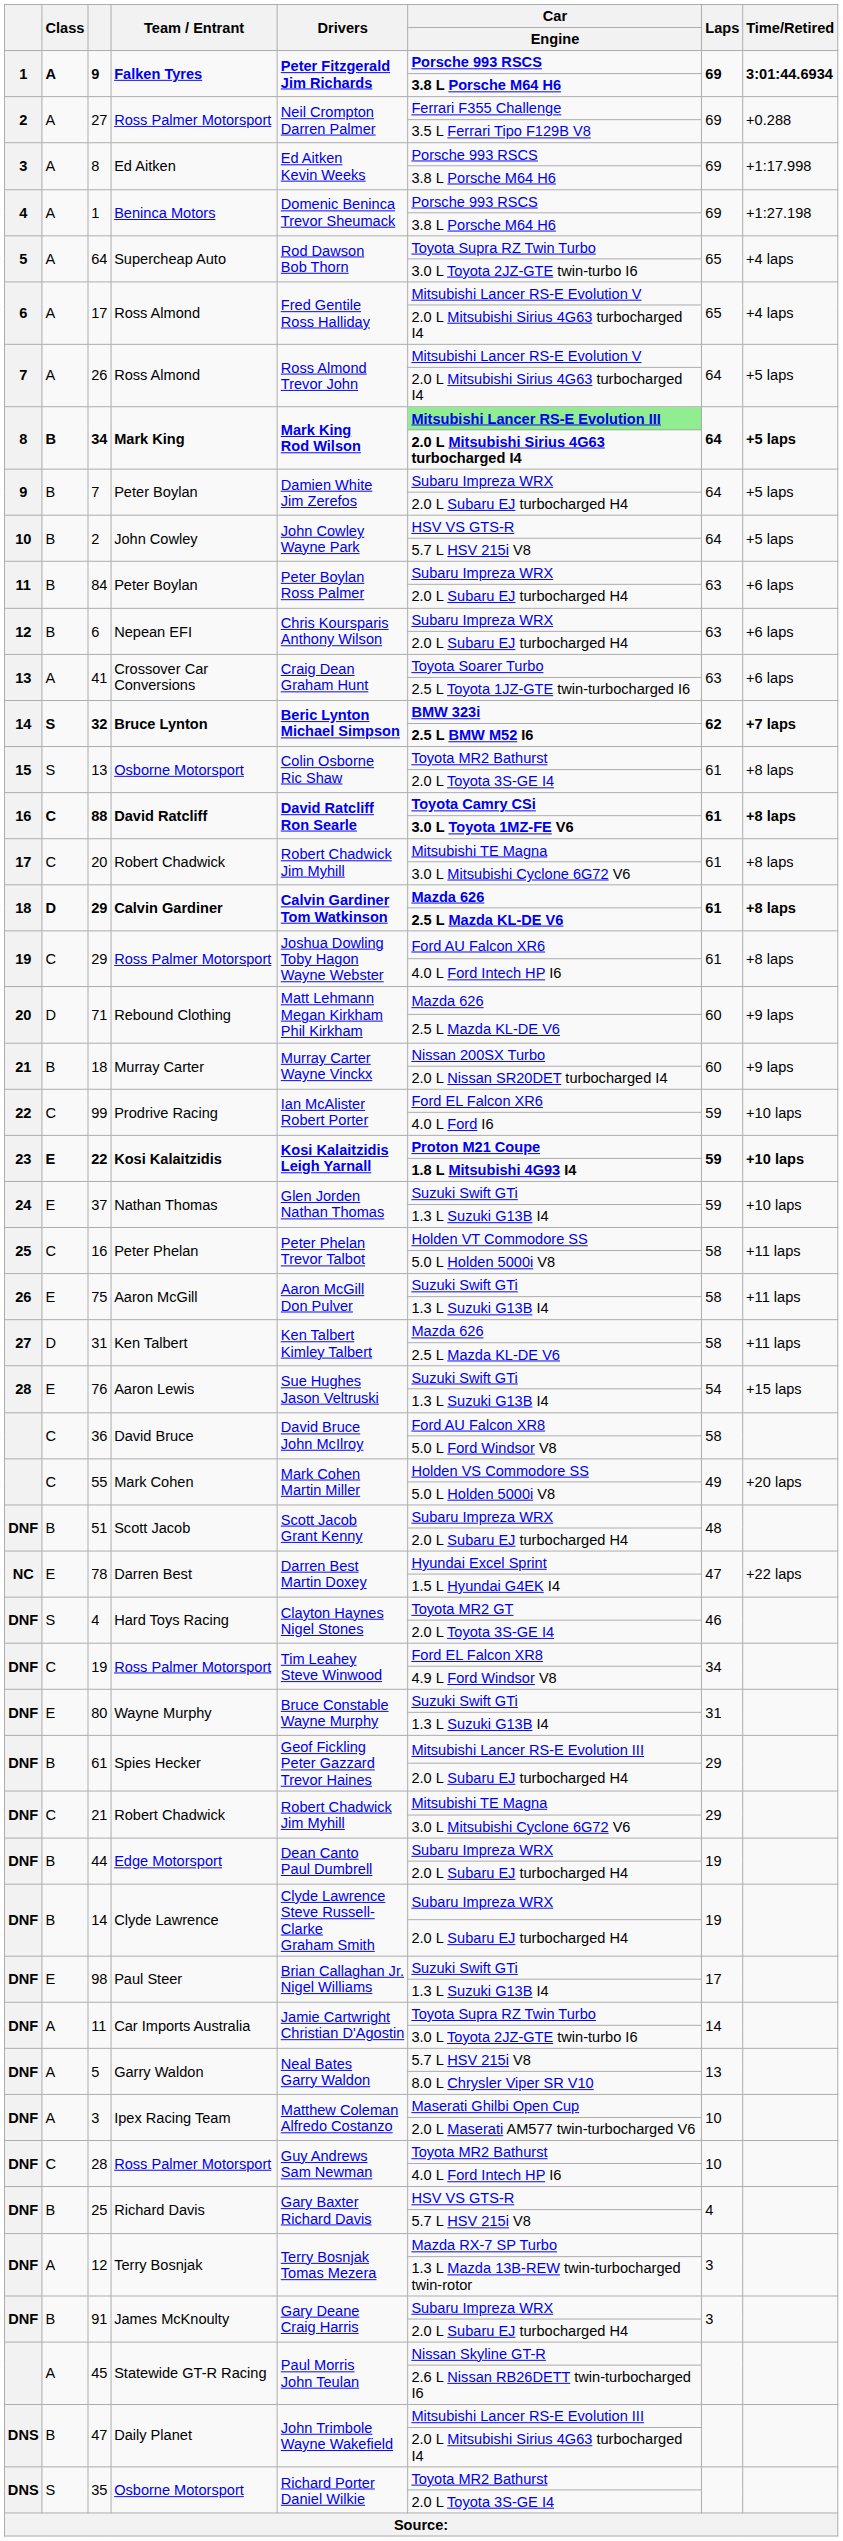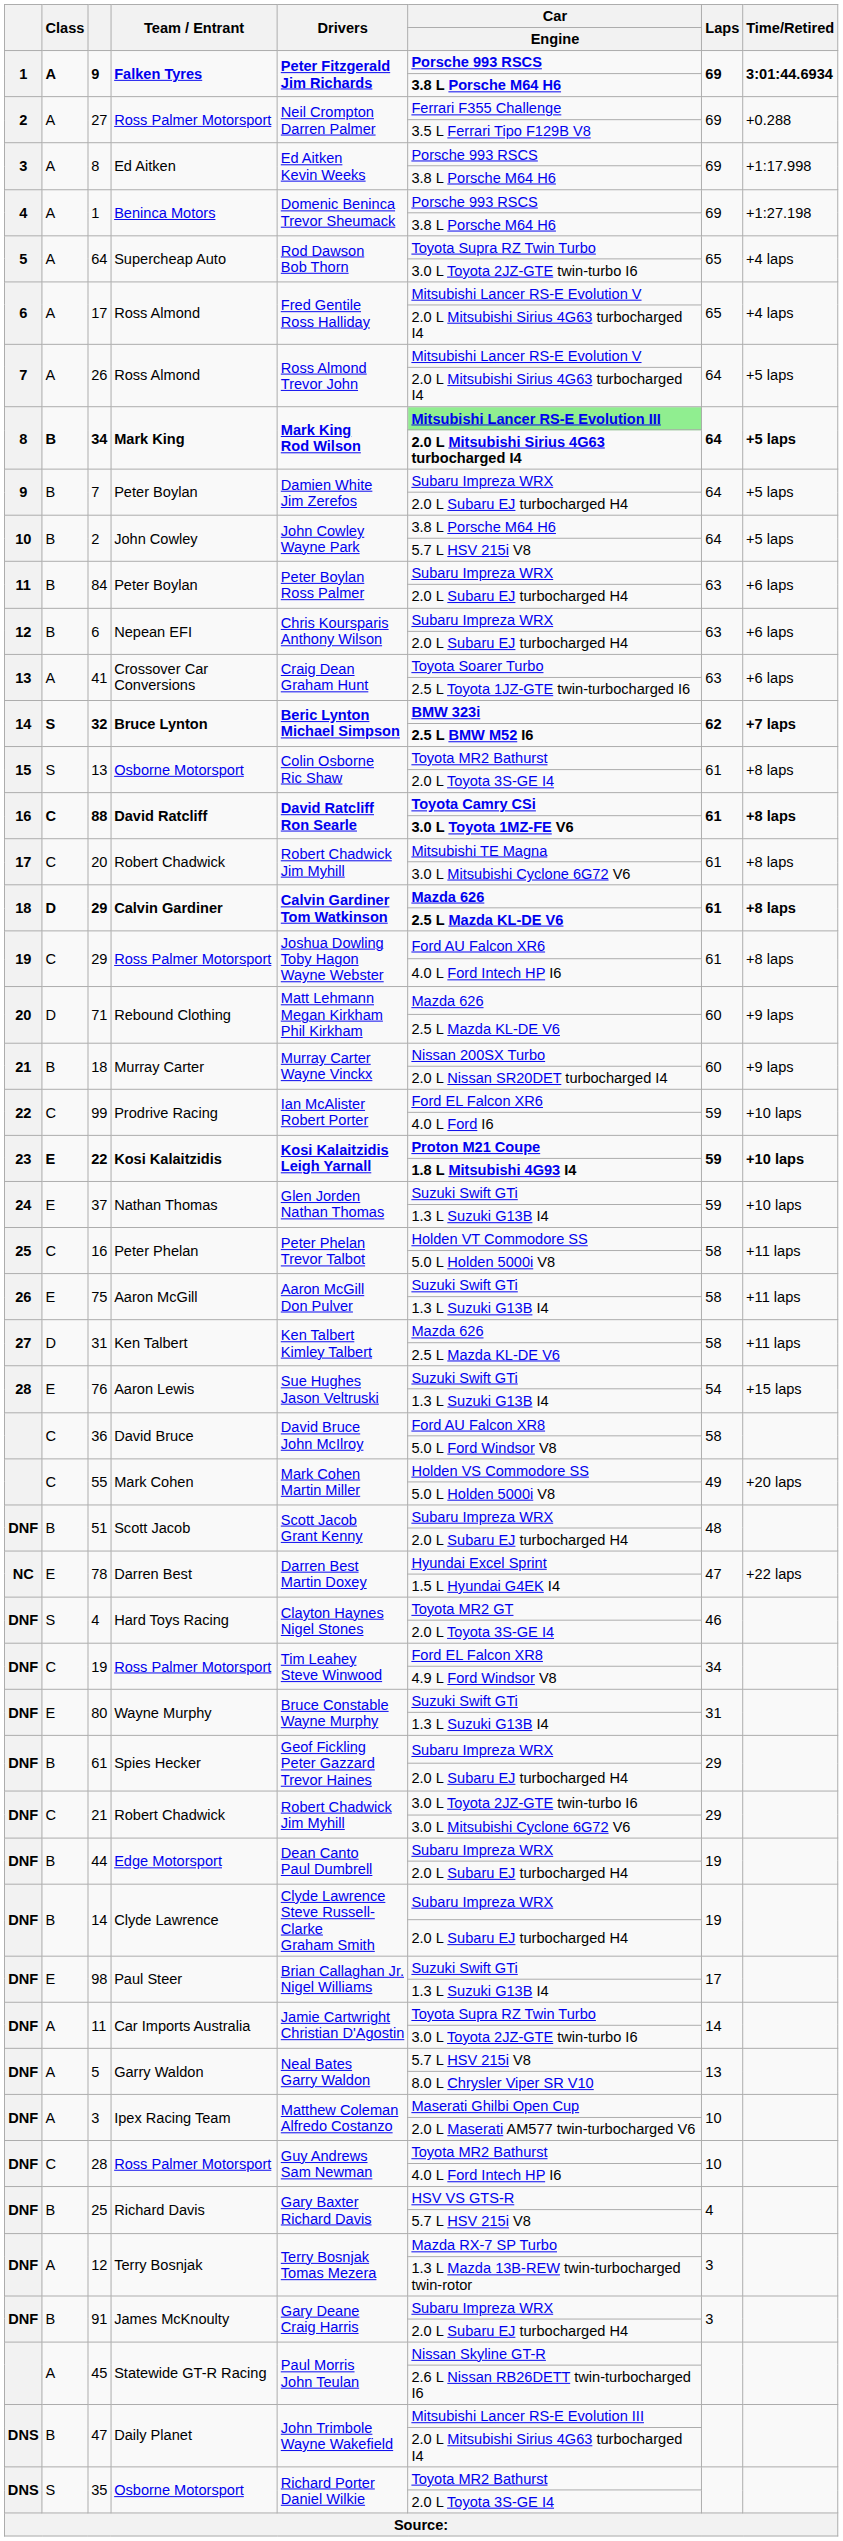(463, 527) HSV VS GTS-R -> (484, 527) 3.8 L Porsche M64 H6
(528, 1750) Mitsubishi Lancer RS-E Evolution III -> (482, 1750) Subaru Impreza WRX
(479, 1803) Mitsubishi TE Magna -> (524, 1803) 3.0 L Toyota 2JZ-GTE twin-turbo I6
